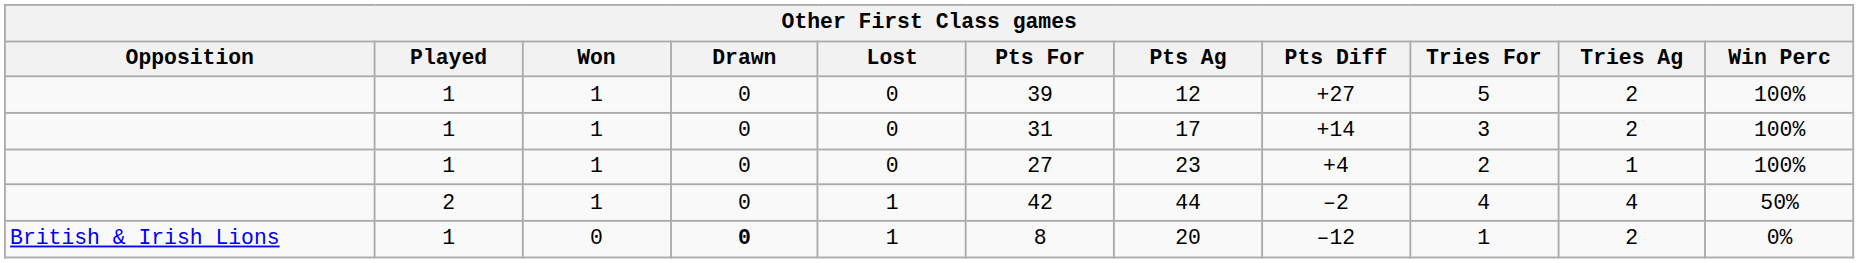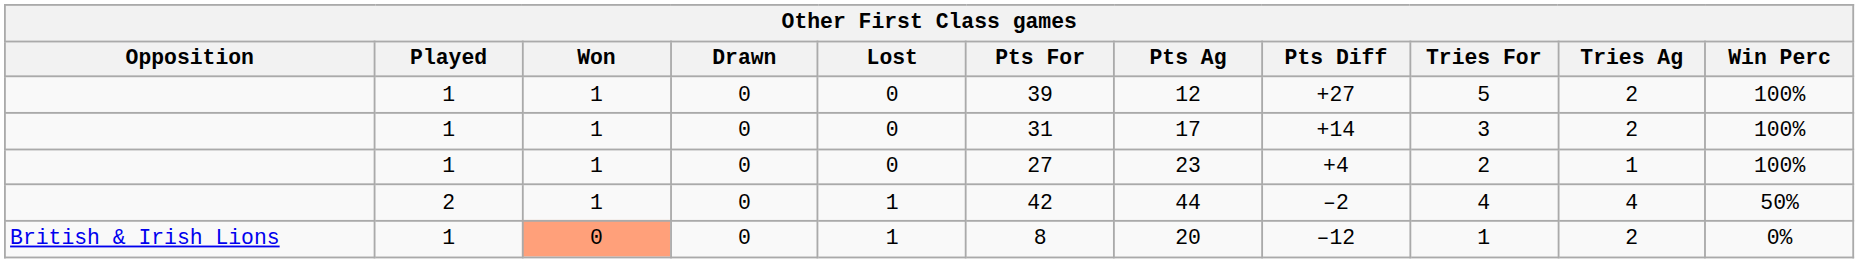(596, 238) no background -> (596, 238) lightsalmon background
(744, 238) bold -> (744, 238) normal
